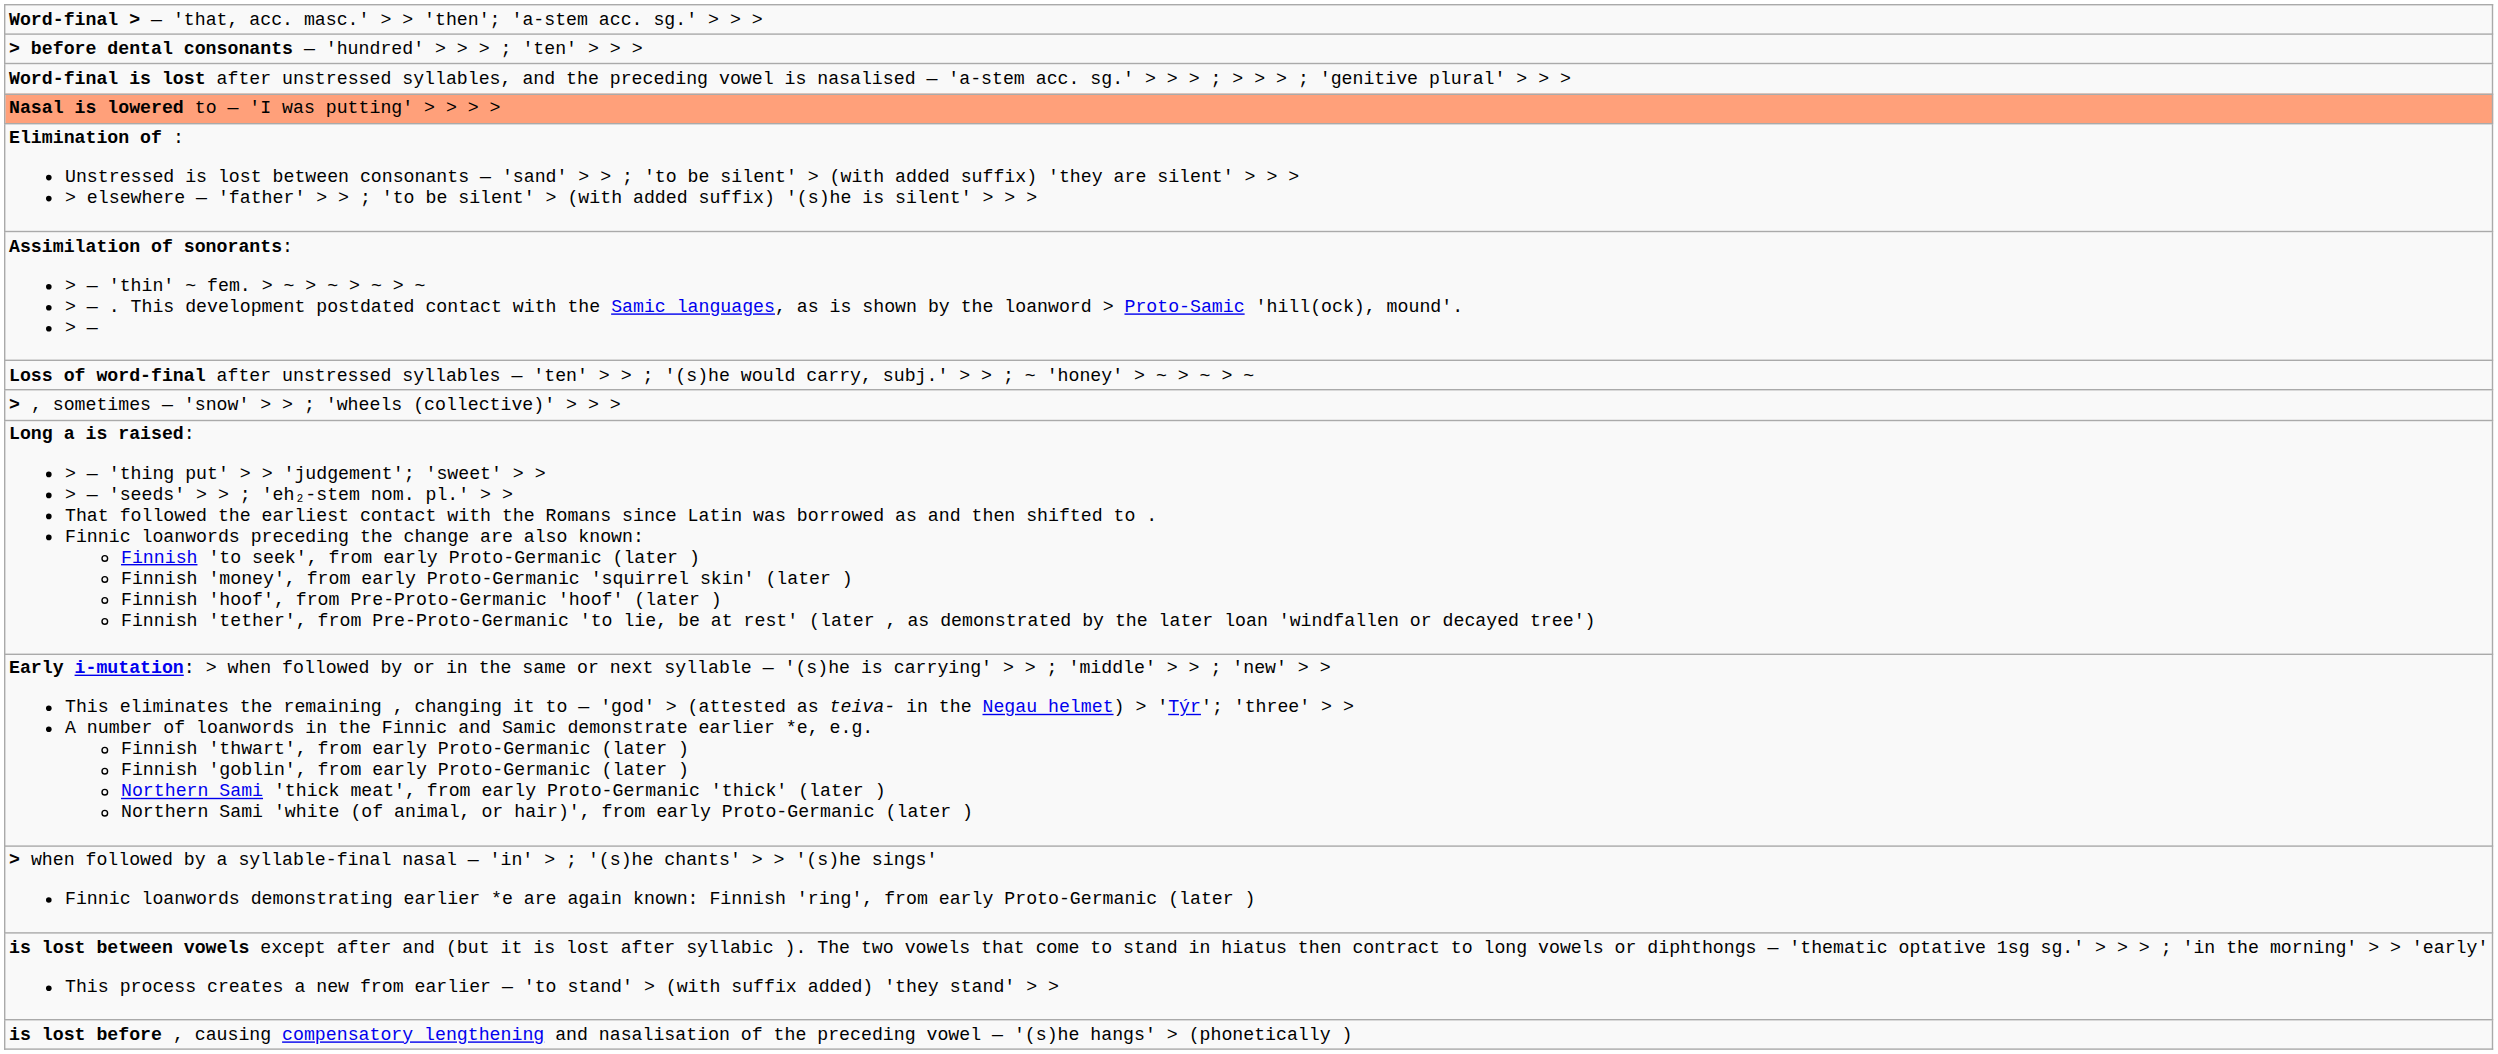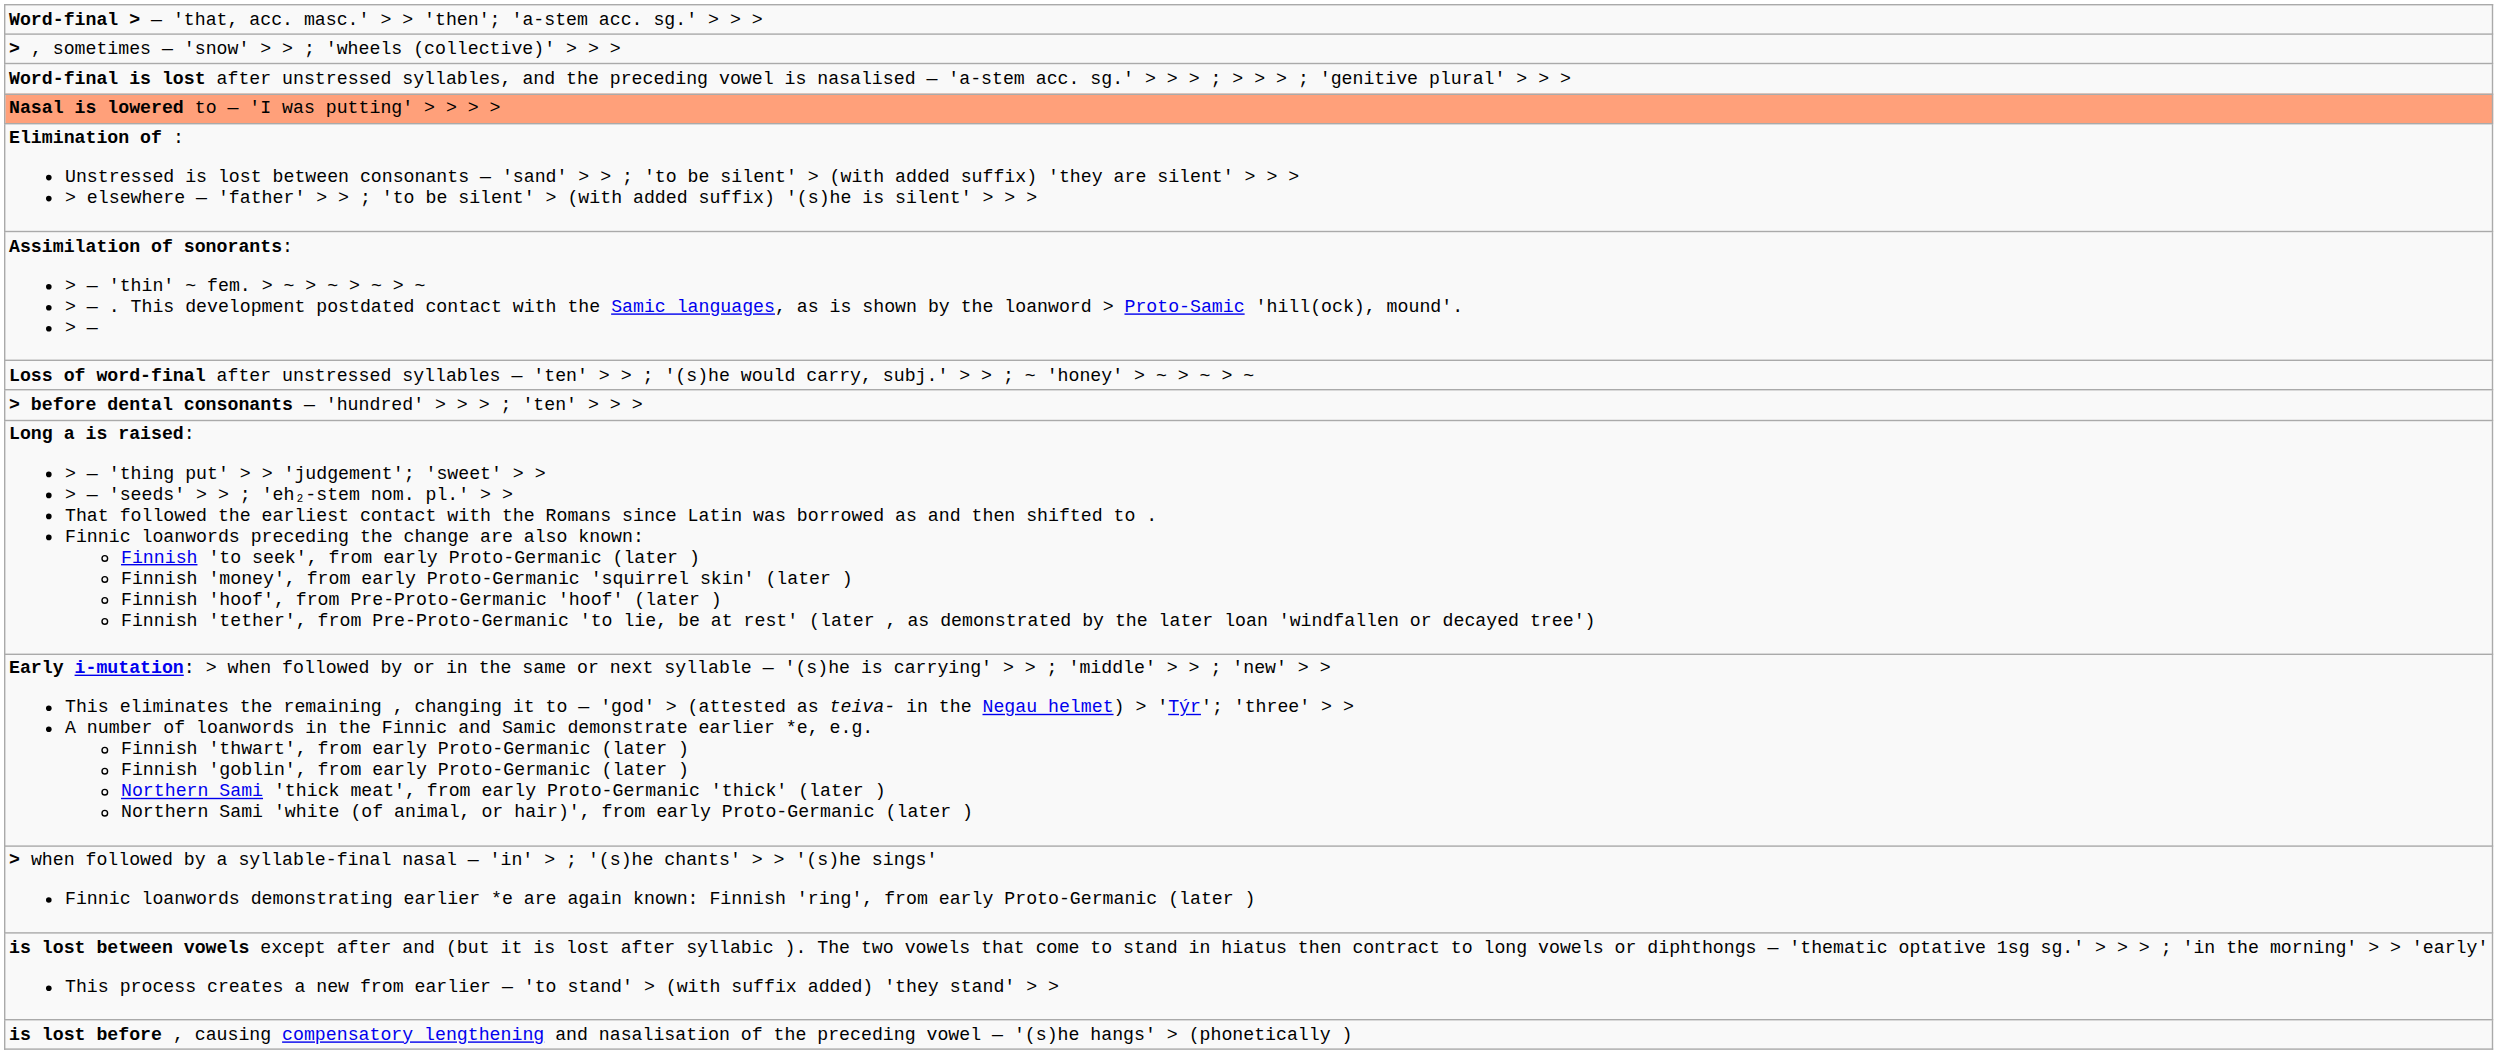(326, 49) > before dental consonants — 'hundred' > > > ; 'ten' > > > -> (315, 49) > , sometimes — 'snow' > > ; 'wheels (collective)' > > >
(315, 405) > , sometimes — 'snow' > > ; 'wheels (collective)' > > > -> (326, 405) > before dental consonants — 'hundred' > > > ; 'ten' > > >
